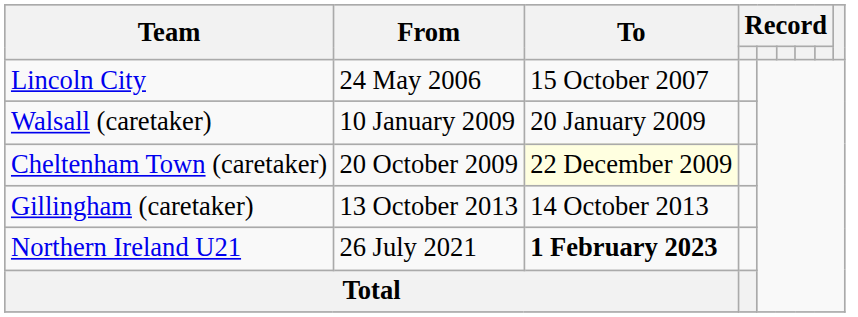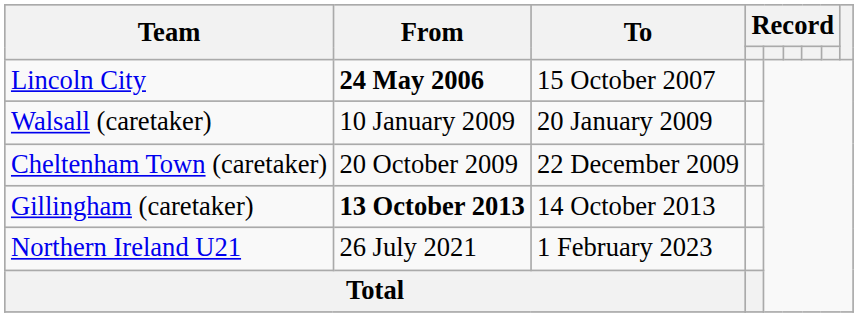(410, 79) normal -> (412, 79) bold
(631, 164) lightyellow background -> (638, 164) no background
(429, 206) normal -> (432, 206) bold
(624, 248) bold -> (625, 248) normal
